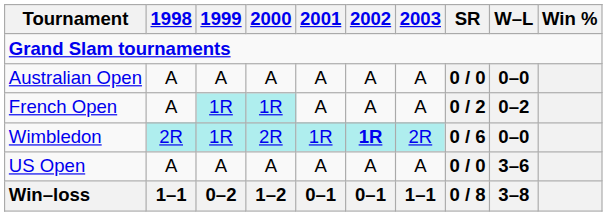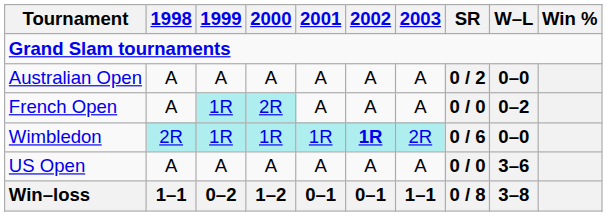(468, 78) 0 / 0 -> (468, 78) 0 / 2
(271, 107) 1R -> (271, 107) 2R
(468, 107) 0 / 2 -> (468, 107) 0 / 0
(271, 136) 2R -> (271, 136) 1R
